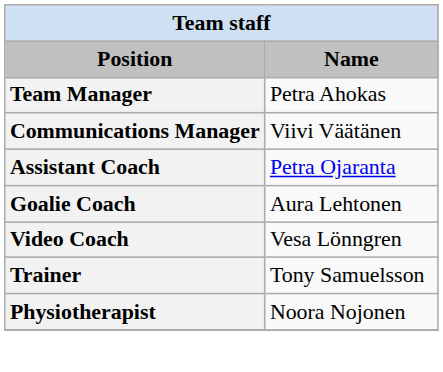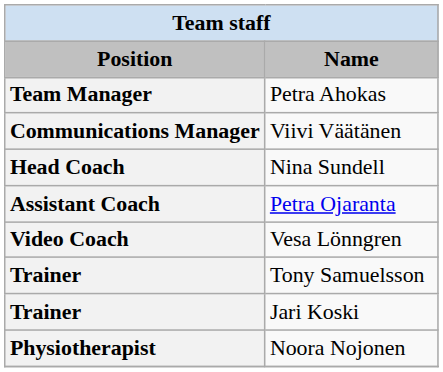+ row: (327, 167)
- row: (336, 203)
+ row: (315, 311)
